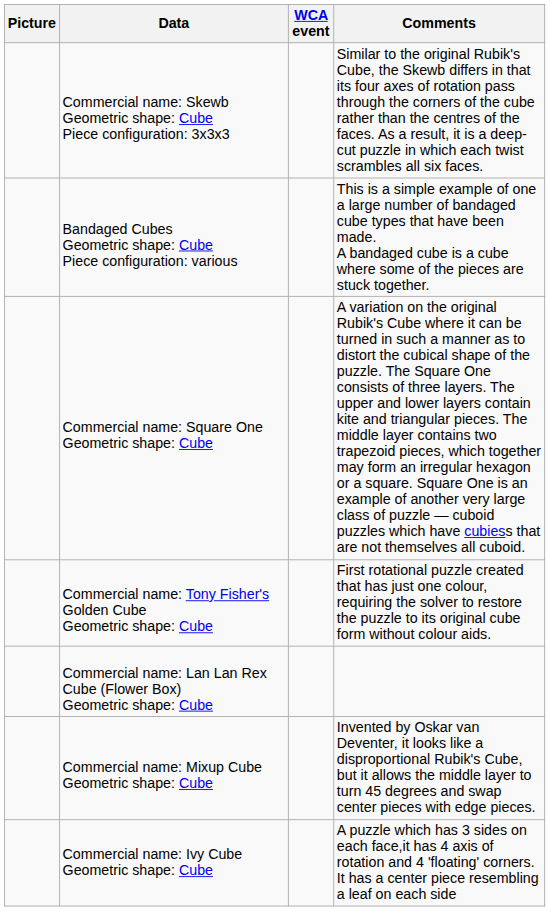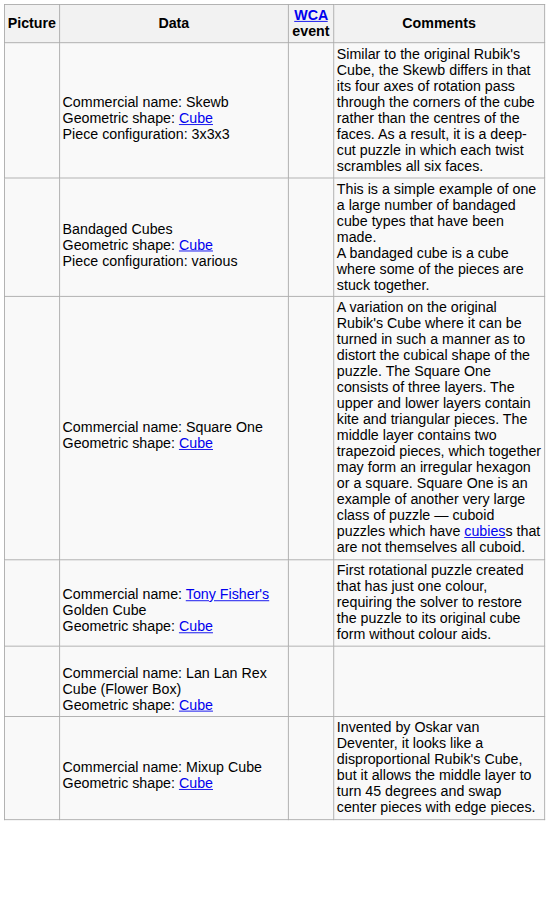- row: (152, 862)
